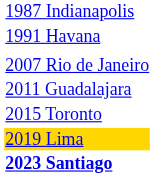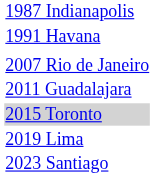(54, 114) no background -> (54, 114) lightgrey background
(44, 139) gold background -> (44, 139) no background
(59, 163) bold -> (57, 163) normal
